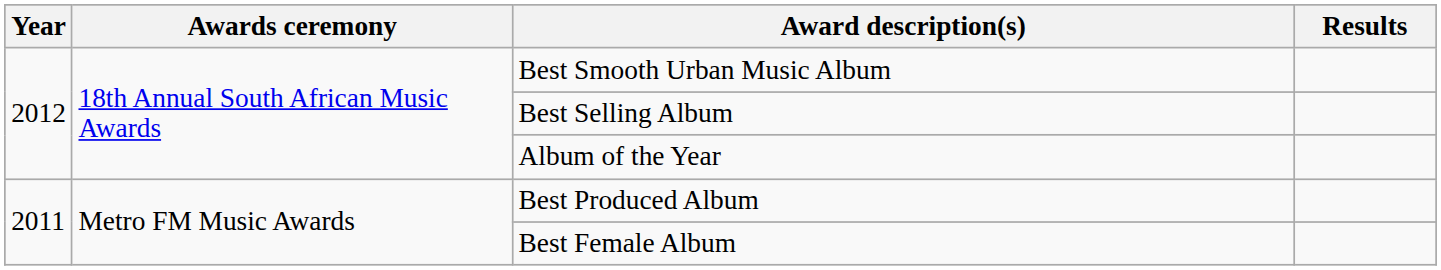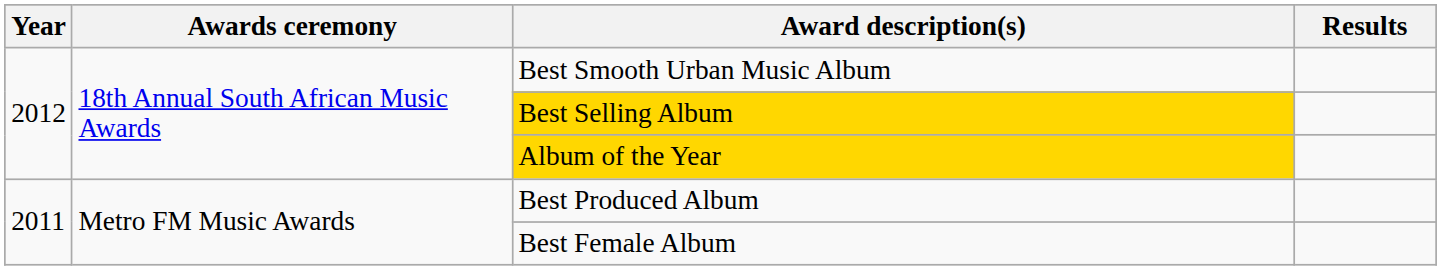(626, 112) no background -> (626, 112) gold background
(620, 156) no background -> (620, 156) gold background
